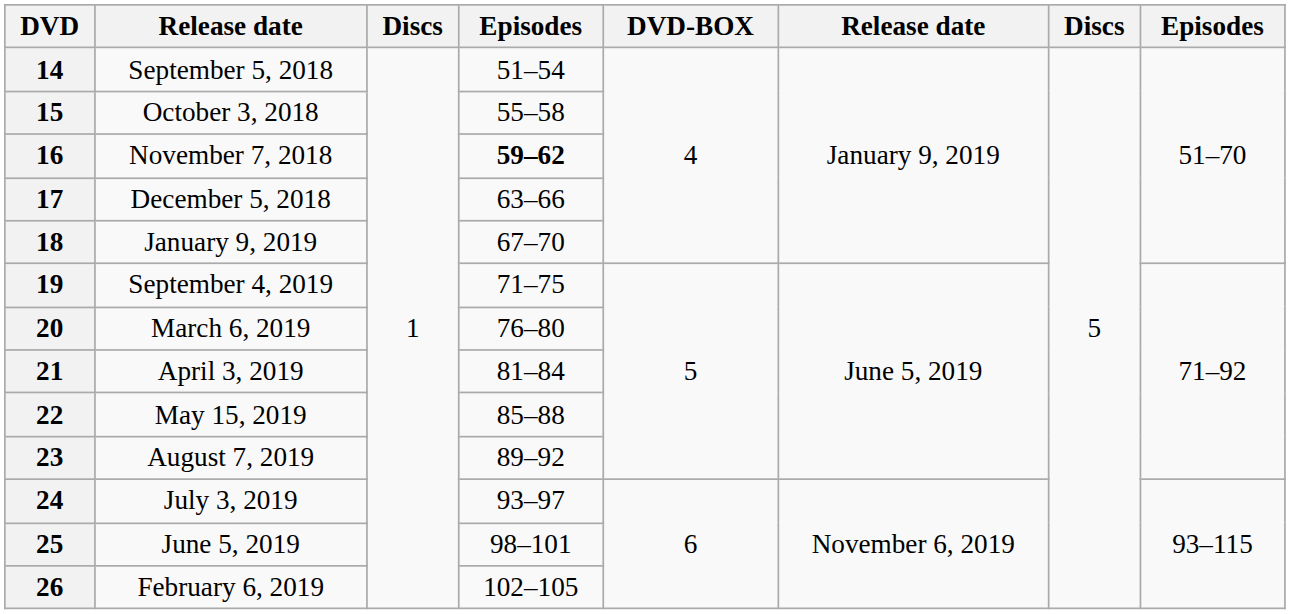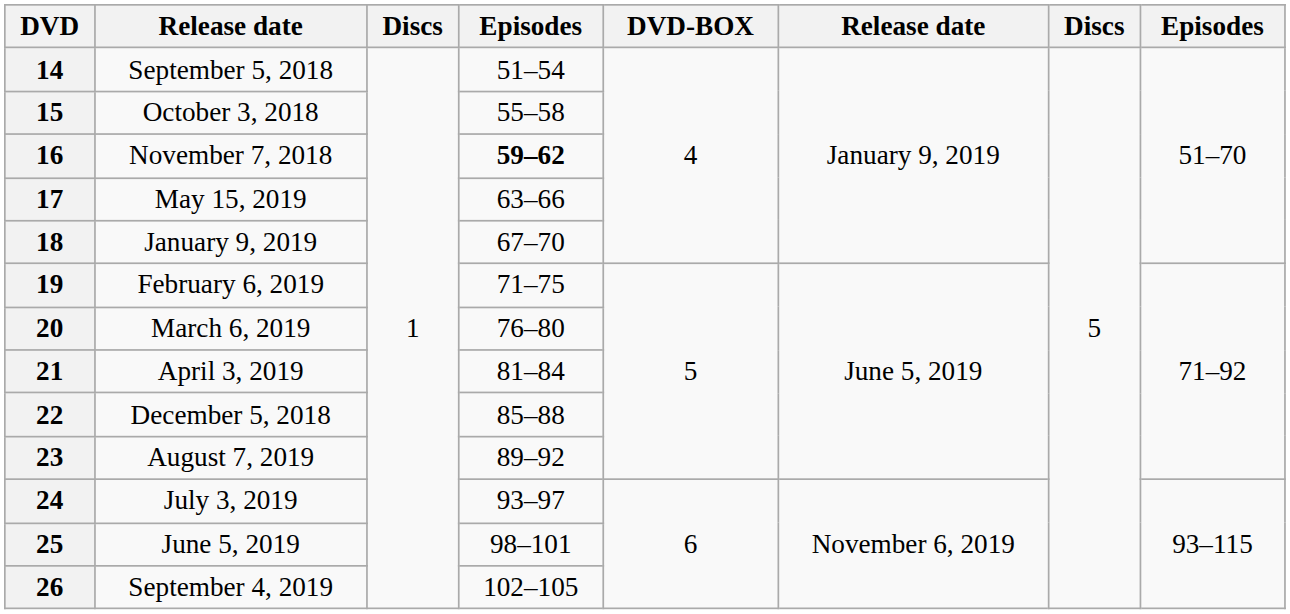(231, 198) December 5, 2018 -> (231, 198) May 15, 2019
(231, 284) September 4, 2019 -> (231, 284) February 6, 2019
(231, 414) May 15, 2019 -> (231, 414) December 5, 2018
(231, 586) February 6, 2019 -> (231, 586) September 4, 2019
